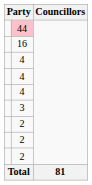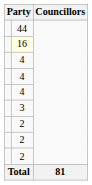(22, 28) pink background -> (22, 28) no background
(22, 44) no background -> (22, 44) lightyellow background
